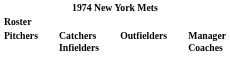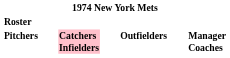(79, 41) no background -> (79, 41) pink background
